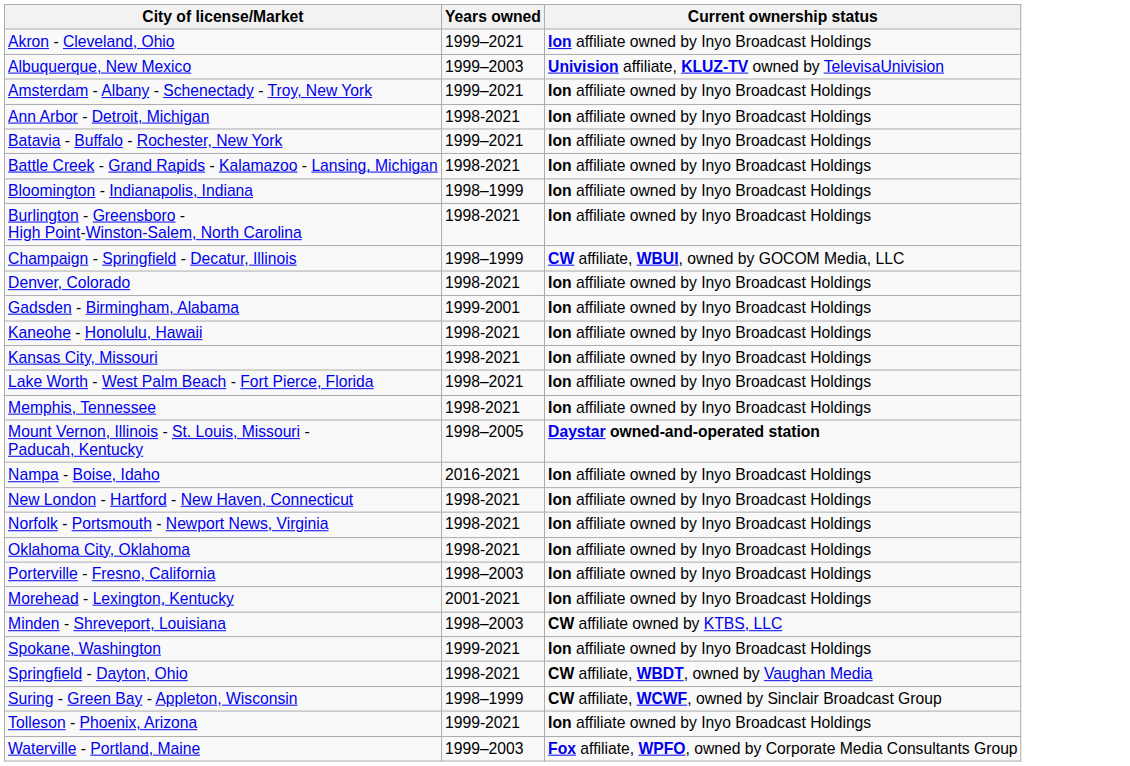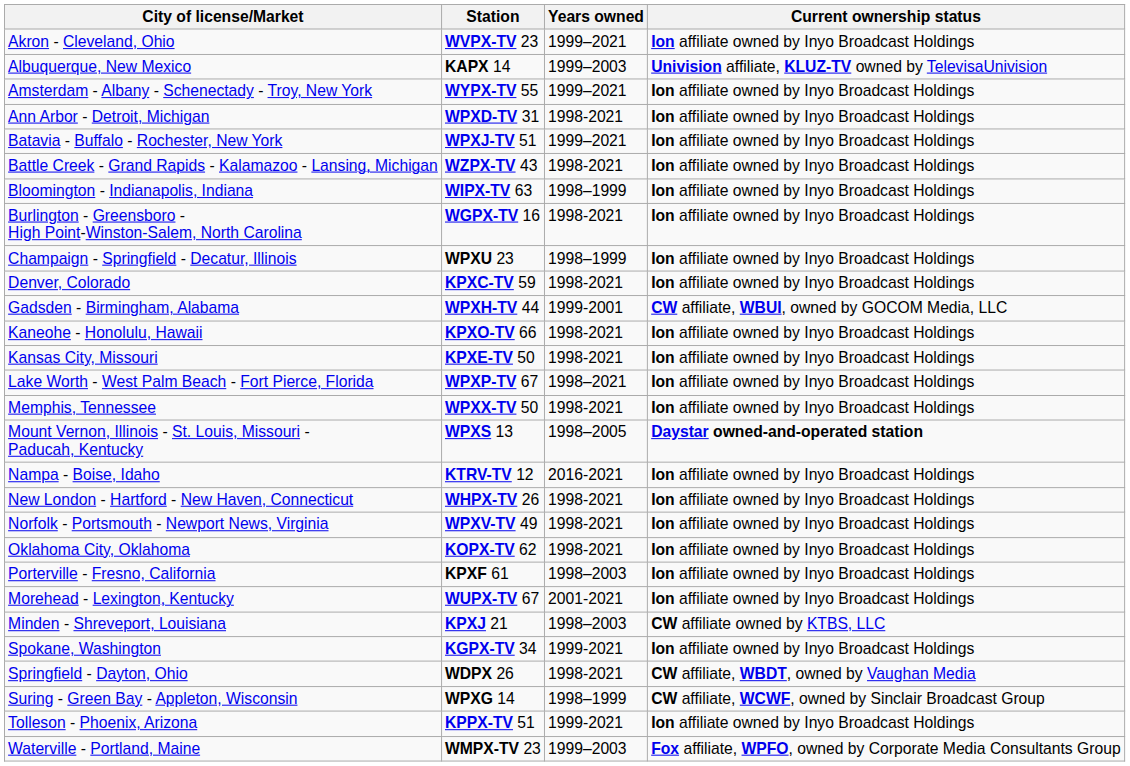+ column: (493, 16)
(726, 258) CW affiliate, WBUI, owned by GOCOM Media, LLC -> (813, 258) Ion affiliate owned by Inyo Broadcast Holdings
(710, 308) Ion affiliate owned by Inyo Broadcast Holdings -> (829, 308) CW affiliate, WBUI, owned by GOCOM Media, LLC
